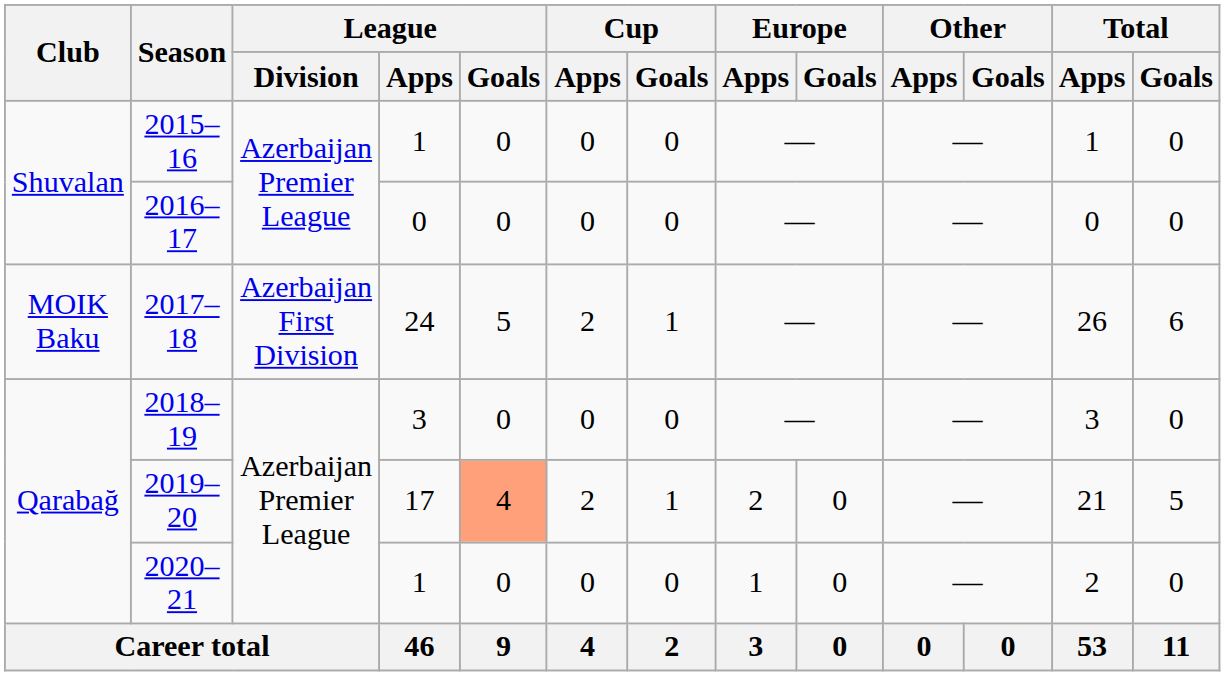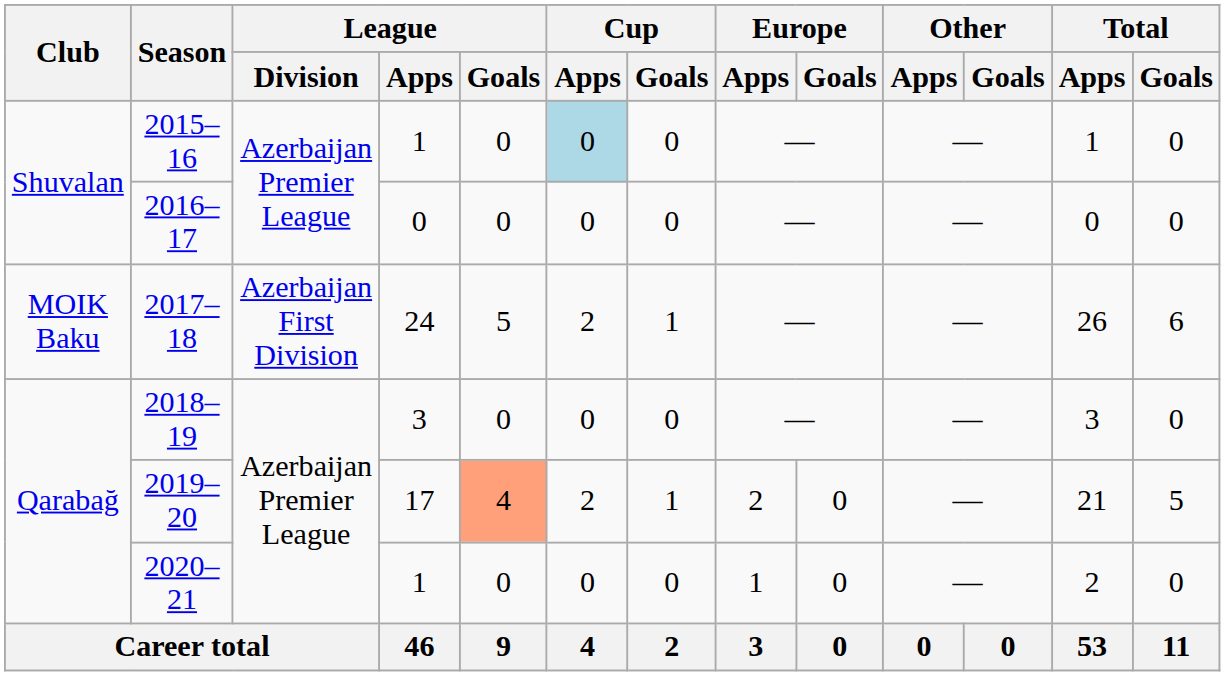(588, 140) no background -> (588, 140) lightblue background
